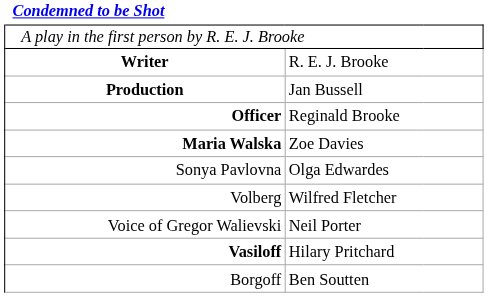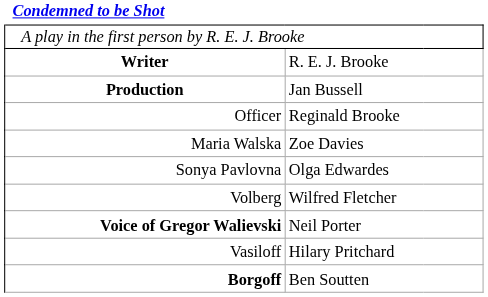(256, 116) bold -> (258, 116) normal
(232, 143) bold -> (236, 143) normal
(195, 224) normal -> (191, 224) bold
(255, 252) bold -> (256, 252) normal
(256, 279) normal -> (255, 279) bold
